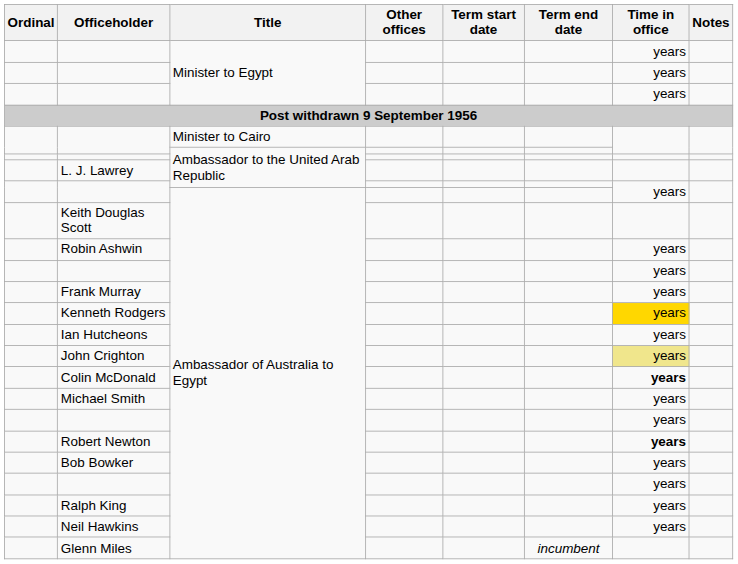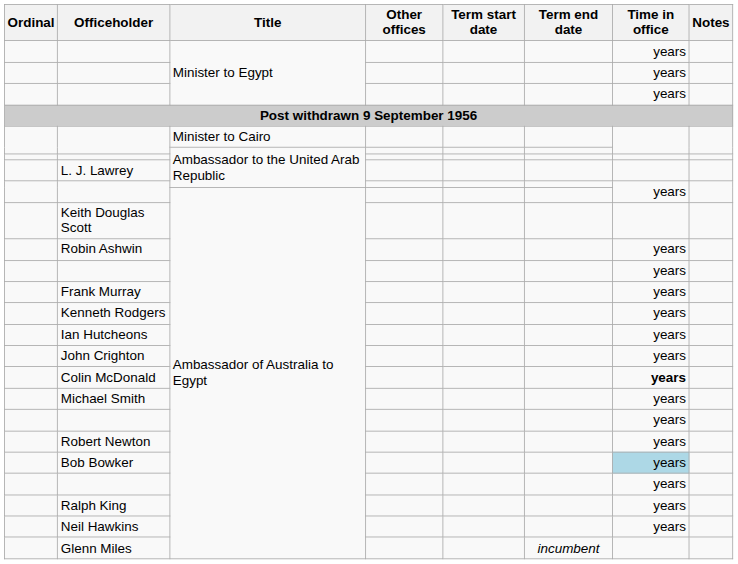(670, 313) gold background -> (670, 313) no background
(670, 356) khaki background -> (670, 356) no background
(668, 441) bold -> (670, 441) normal
(670, 462) no background -> (670, 462) lightblue background
